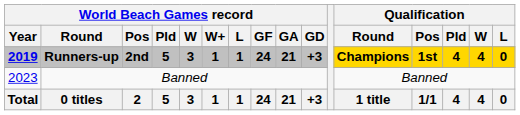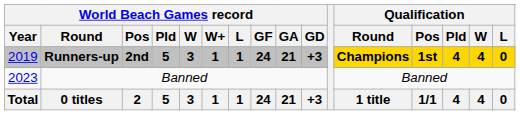(23, 57) bold -> (23, 57) normal
